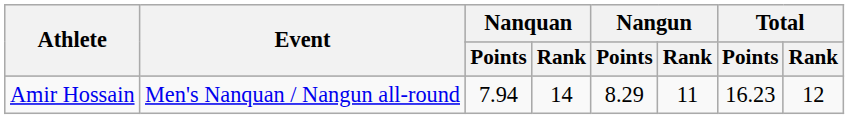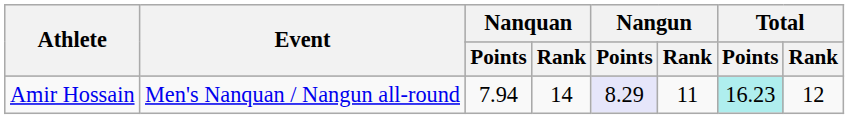(624, 94) no background -> (624, 94) lavender background
(750, 94) no background -> (750, 94) paleturquoise background
